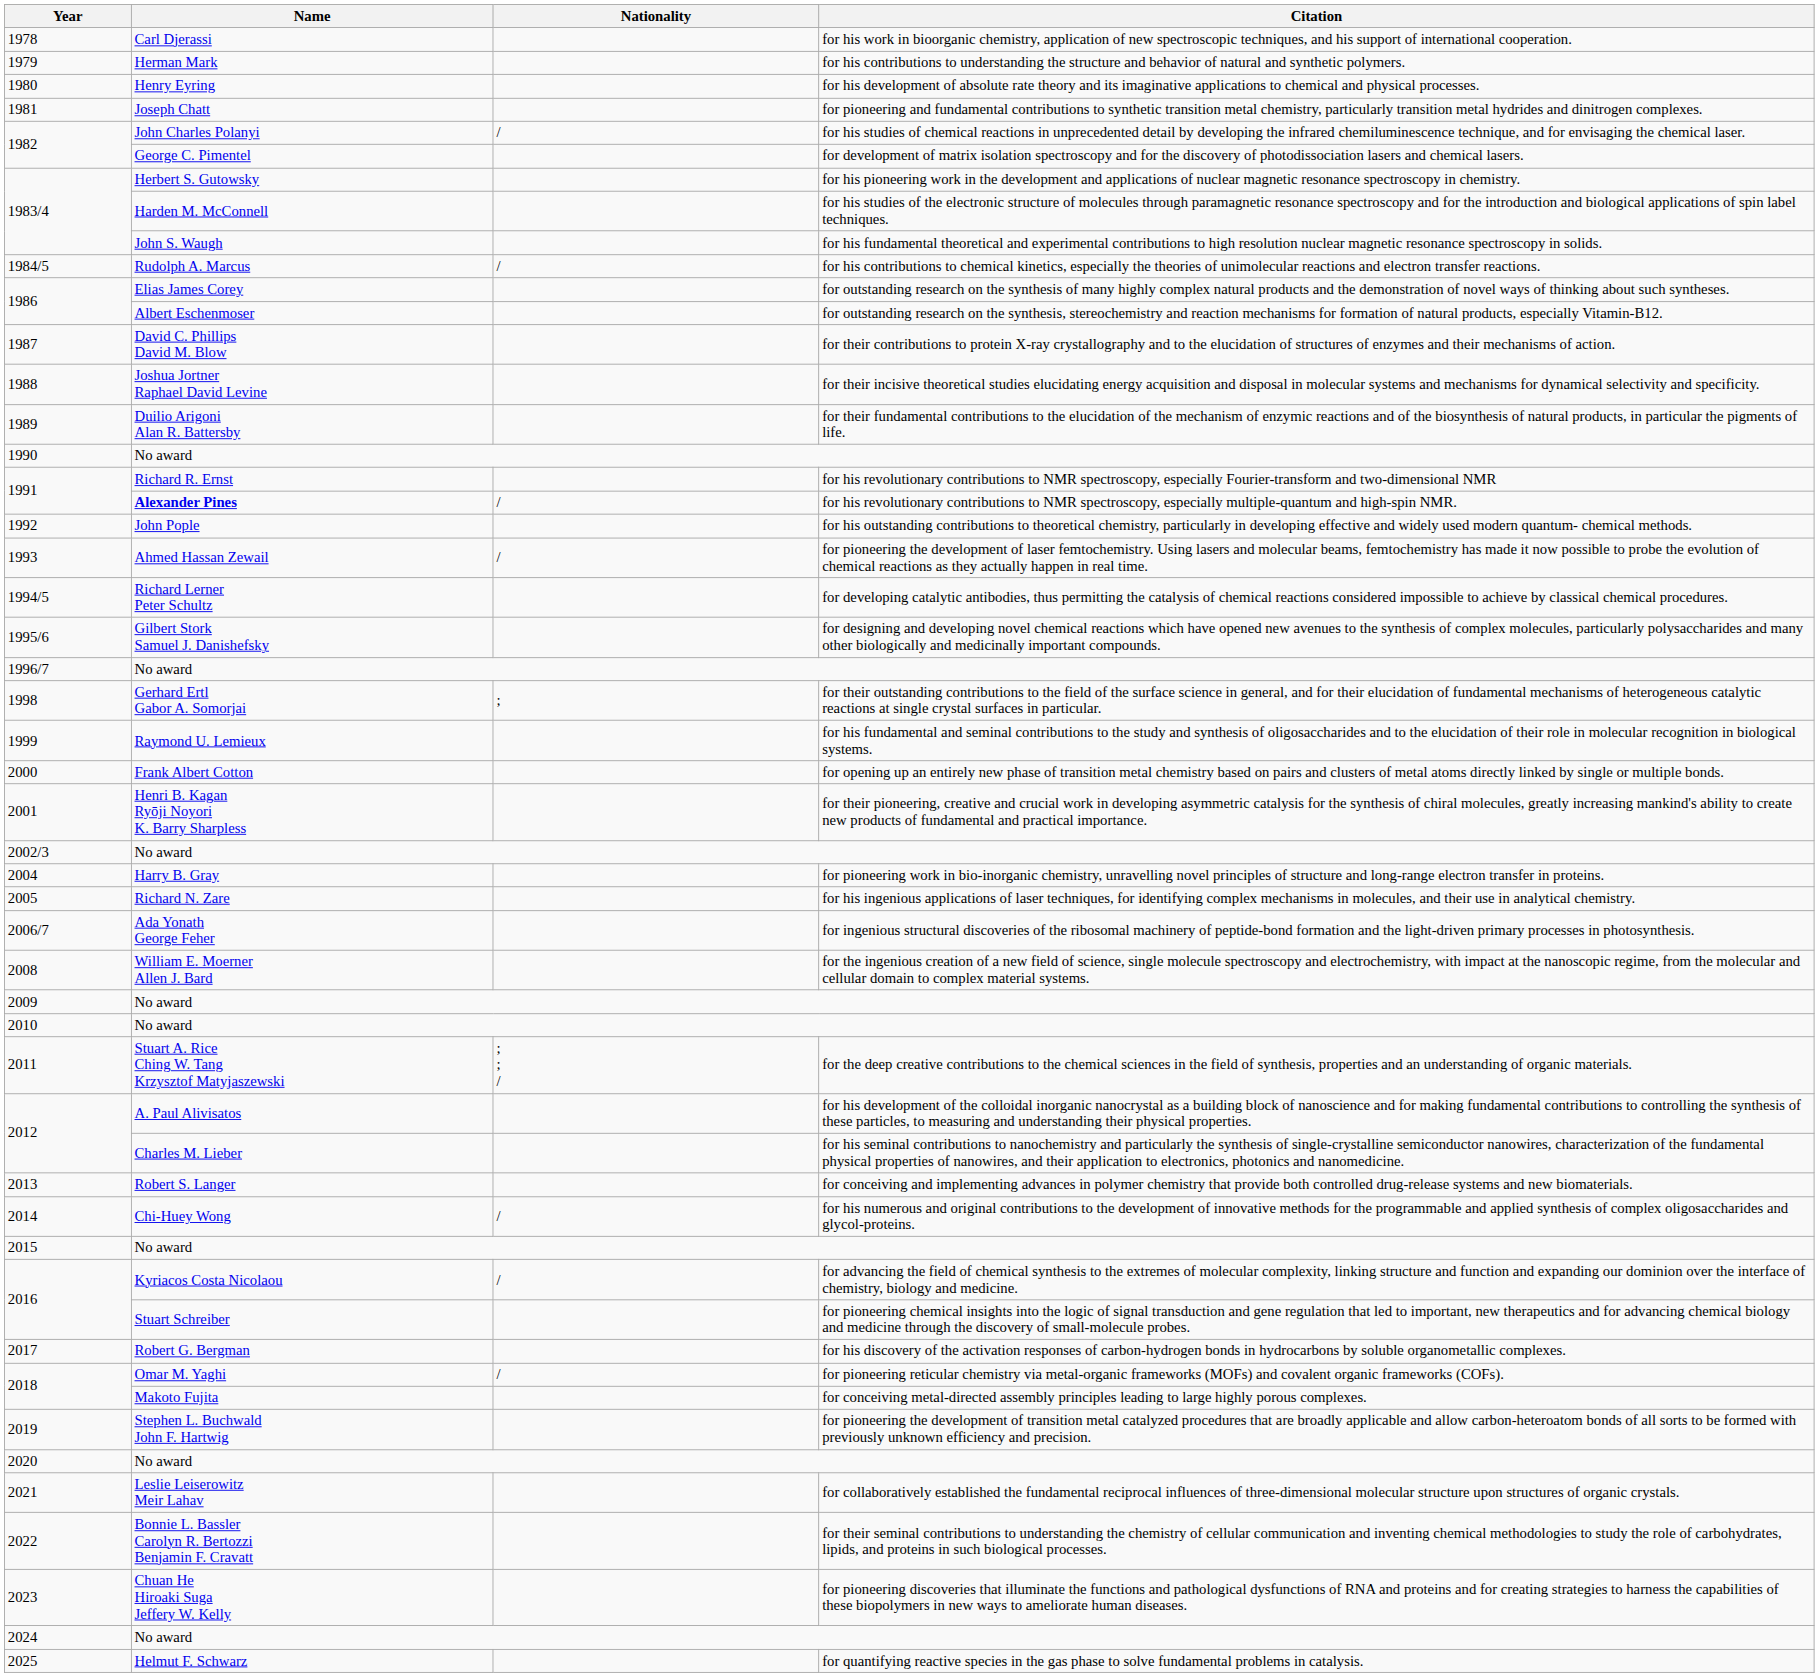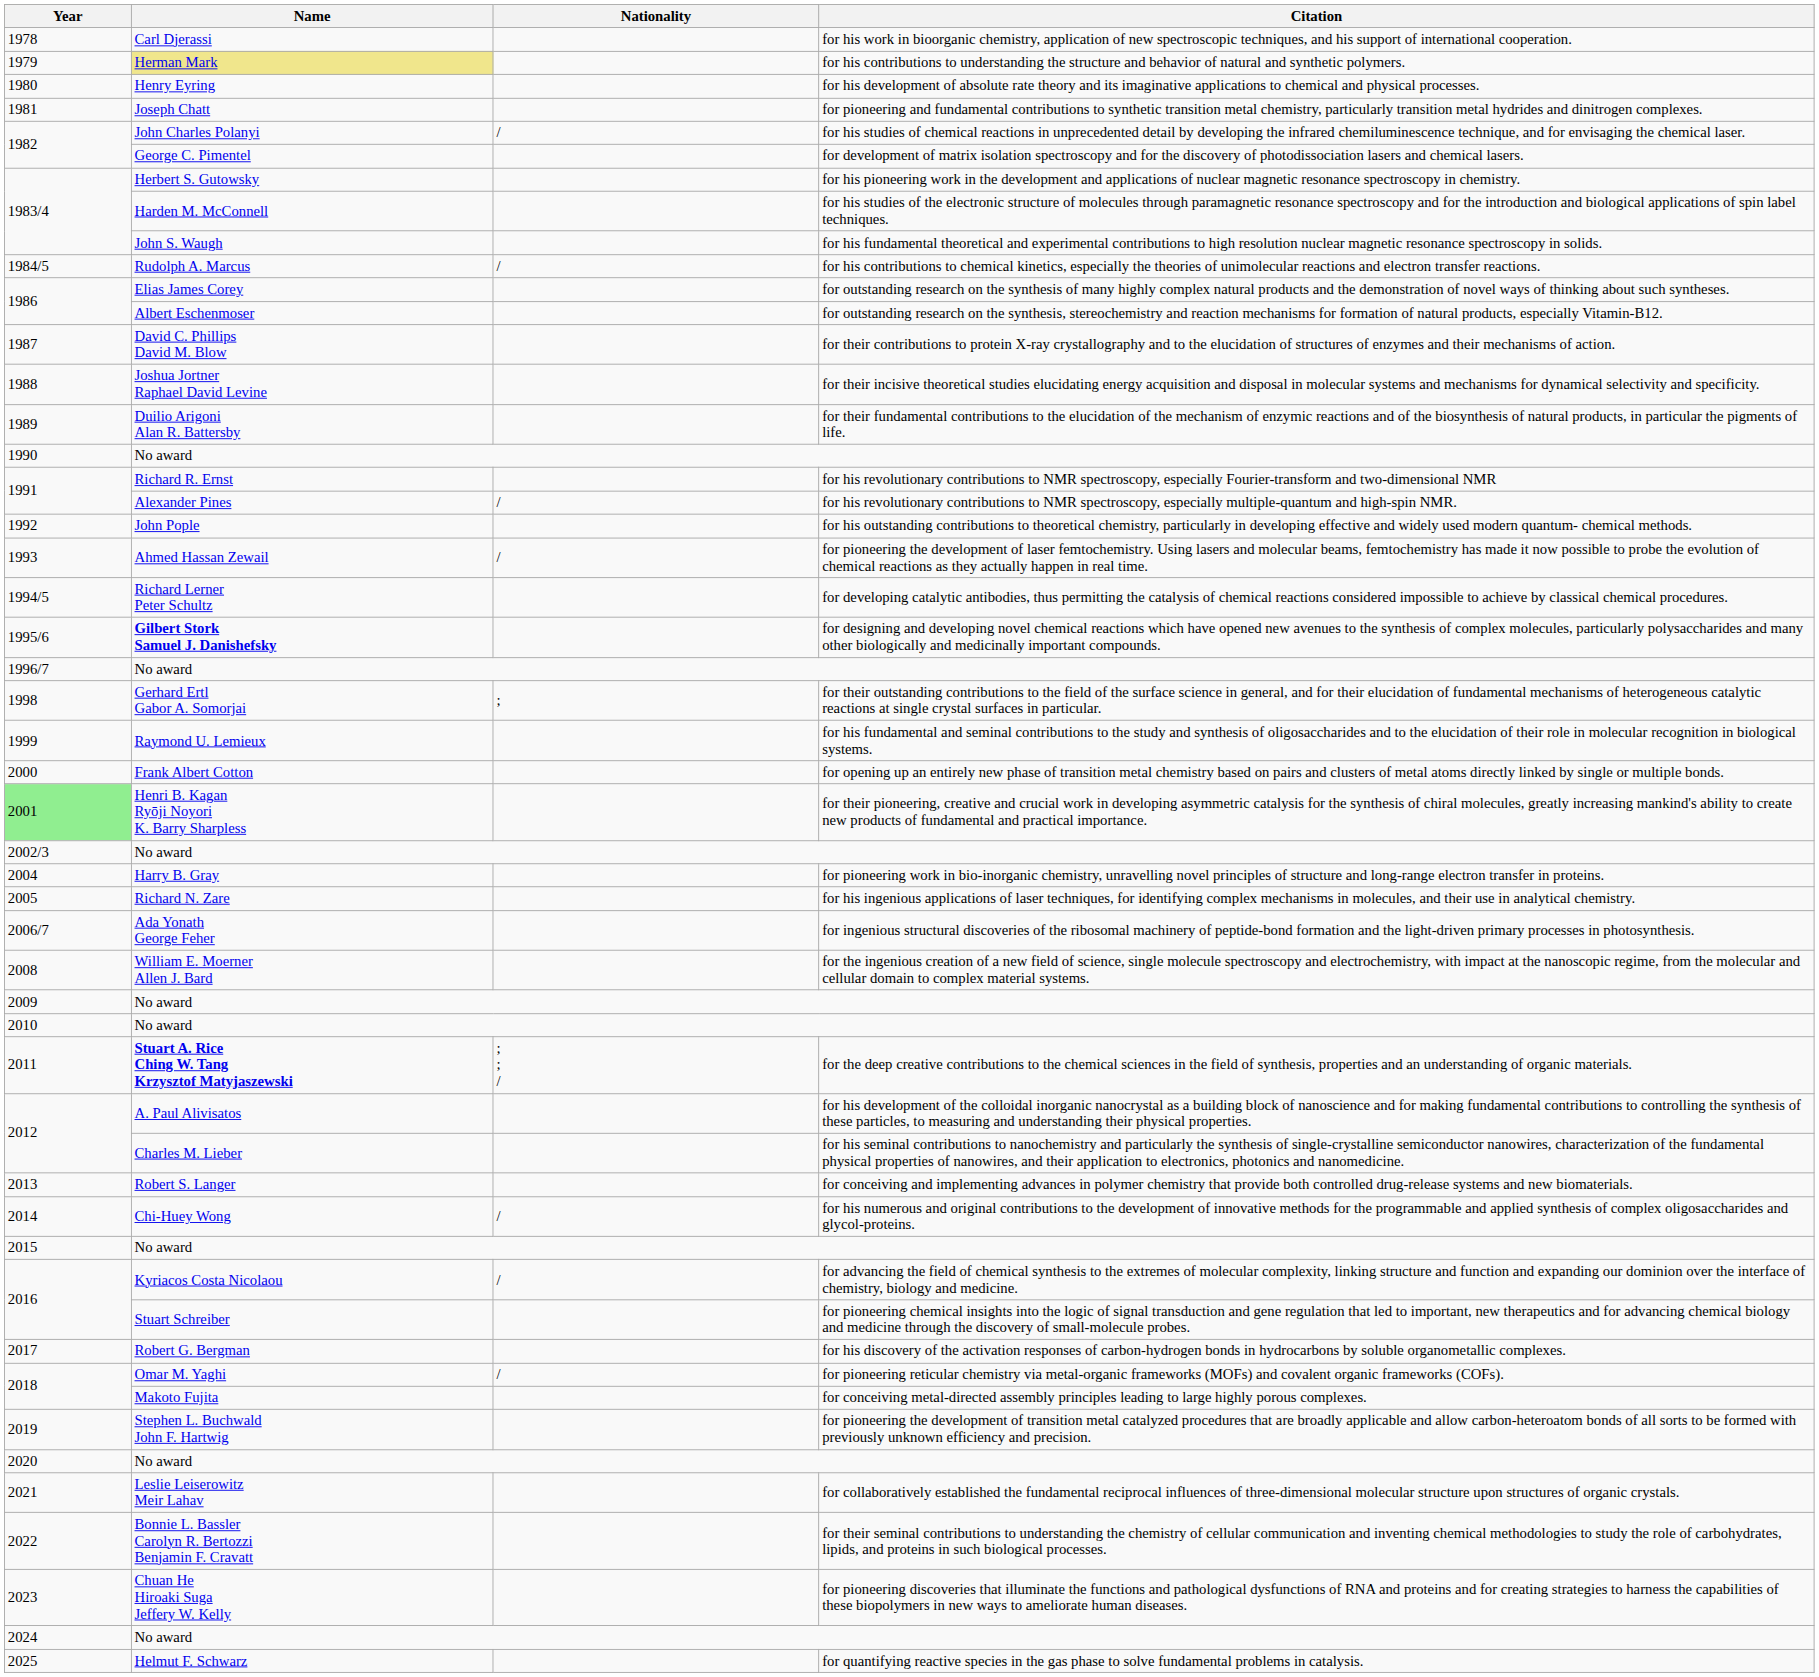(176, 62) no background -> (176, 62) khaki background
(186, 502) bold -> (183, 502) normal
(202, 637) normal -> (205, 637) bold
(23, 812) no background -> (23, 812) lightgreen background
(210, 1065) normal -> (214, 1065) bold
